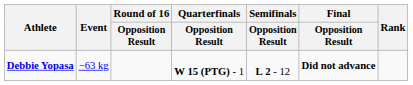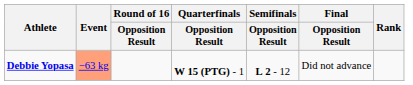(94, 66) no background -> (94, 66) lightsalmon background
(339, 66) bold -> (336, 66) normal
